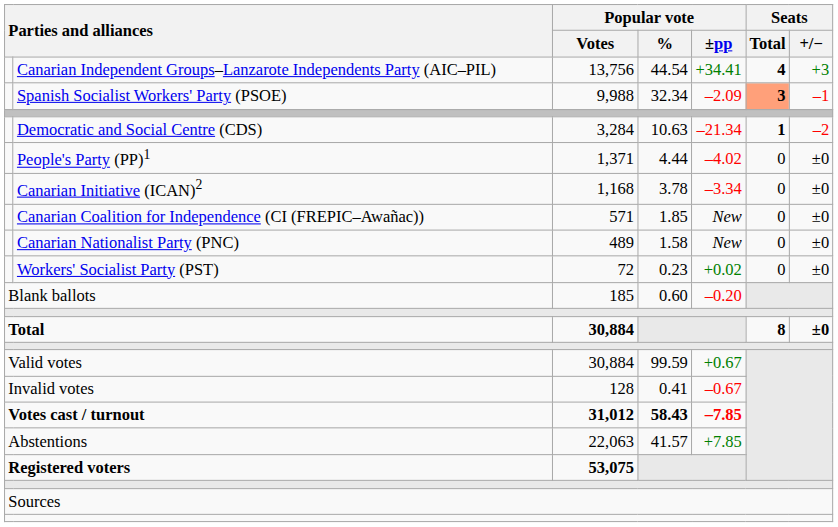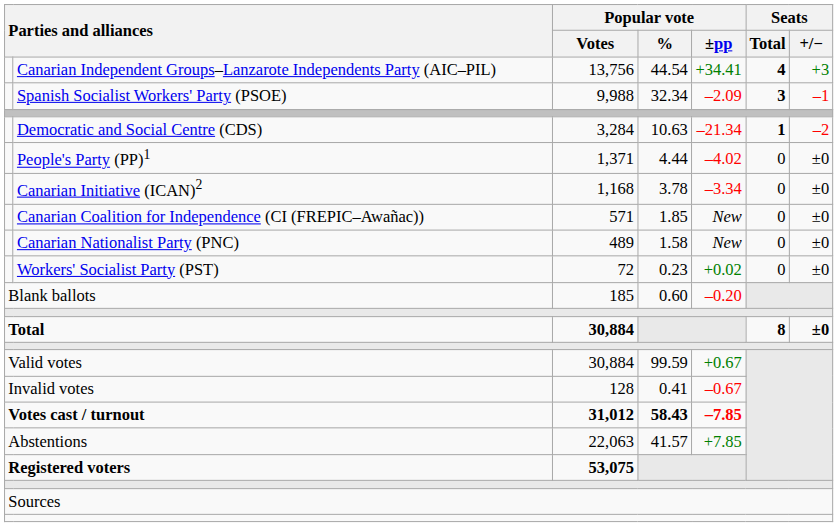(781, 95) lightsalmon background -> (781, 95) no background
